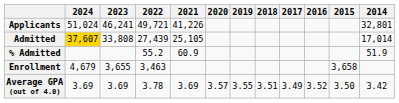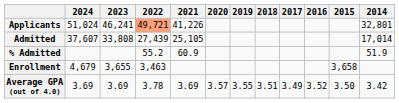(153, 25) no background -> (153, 25) lightsalmon background
(83, 39) gold background -> (83, 39) no background
